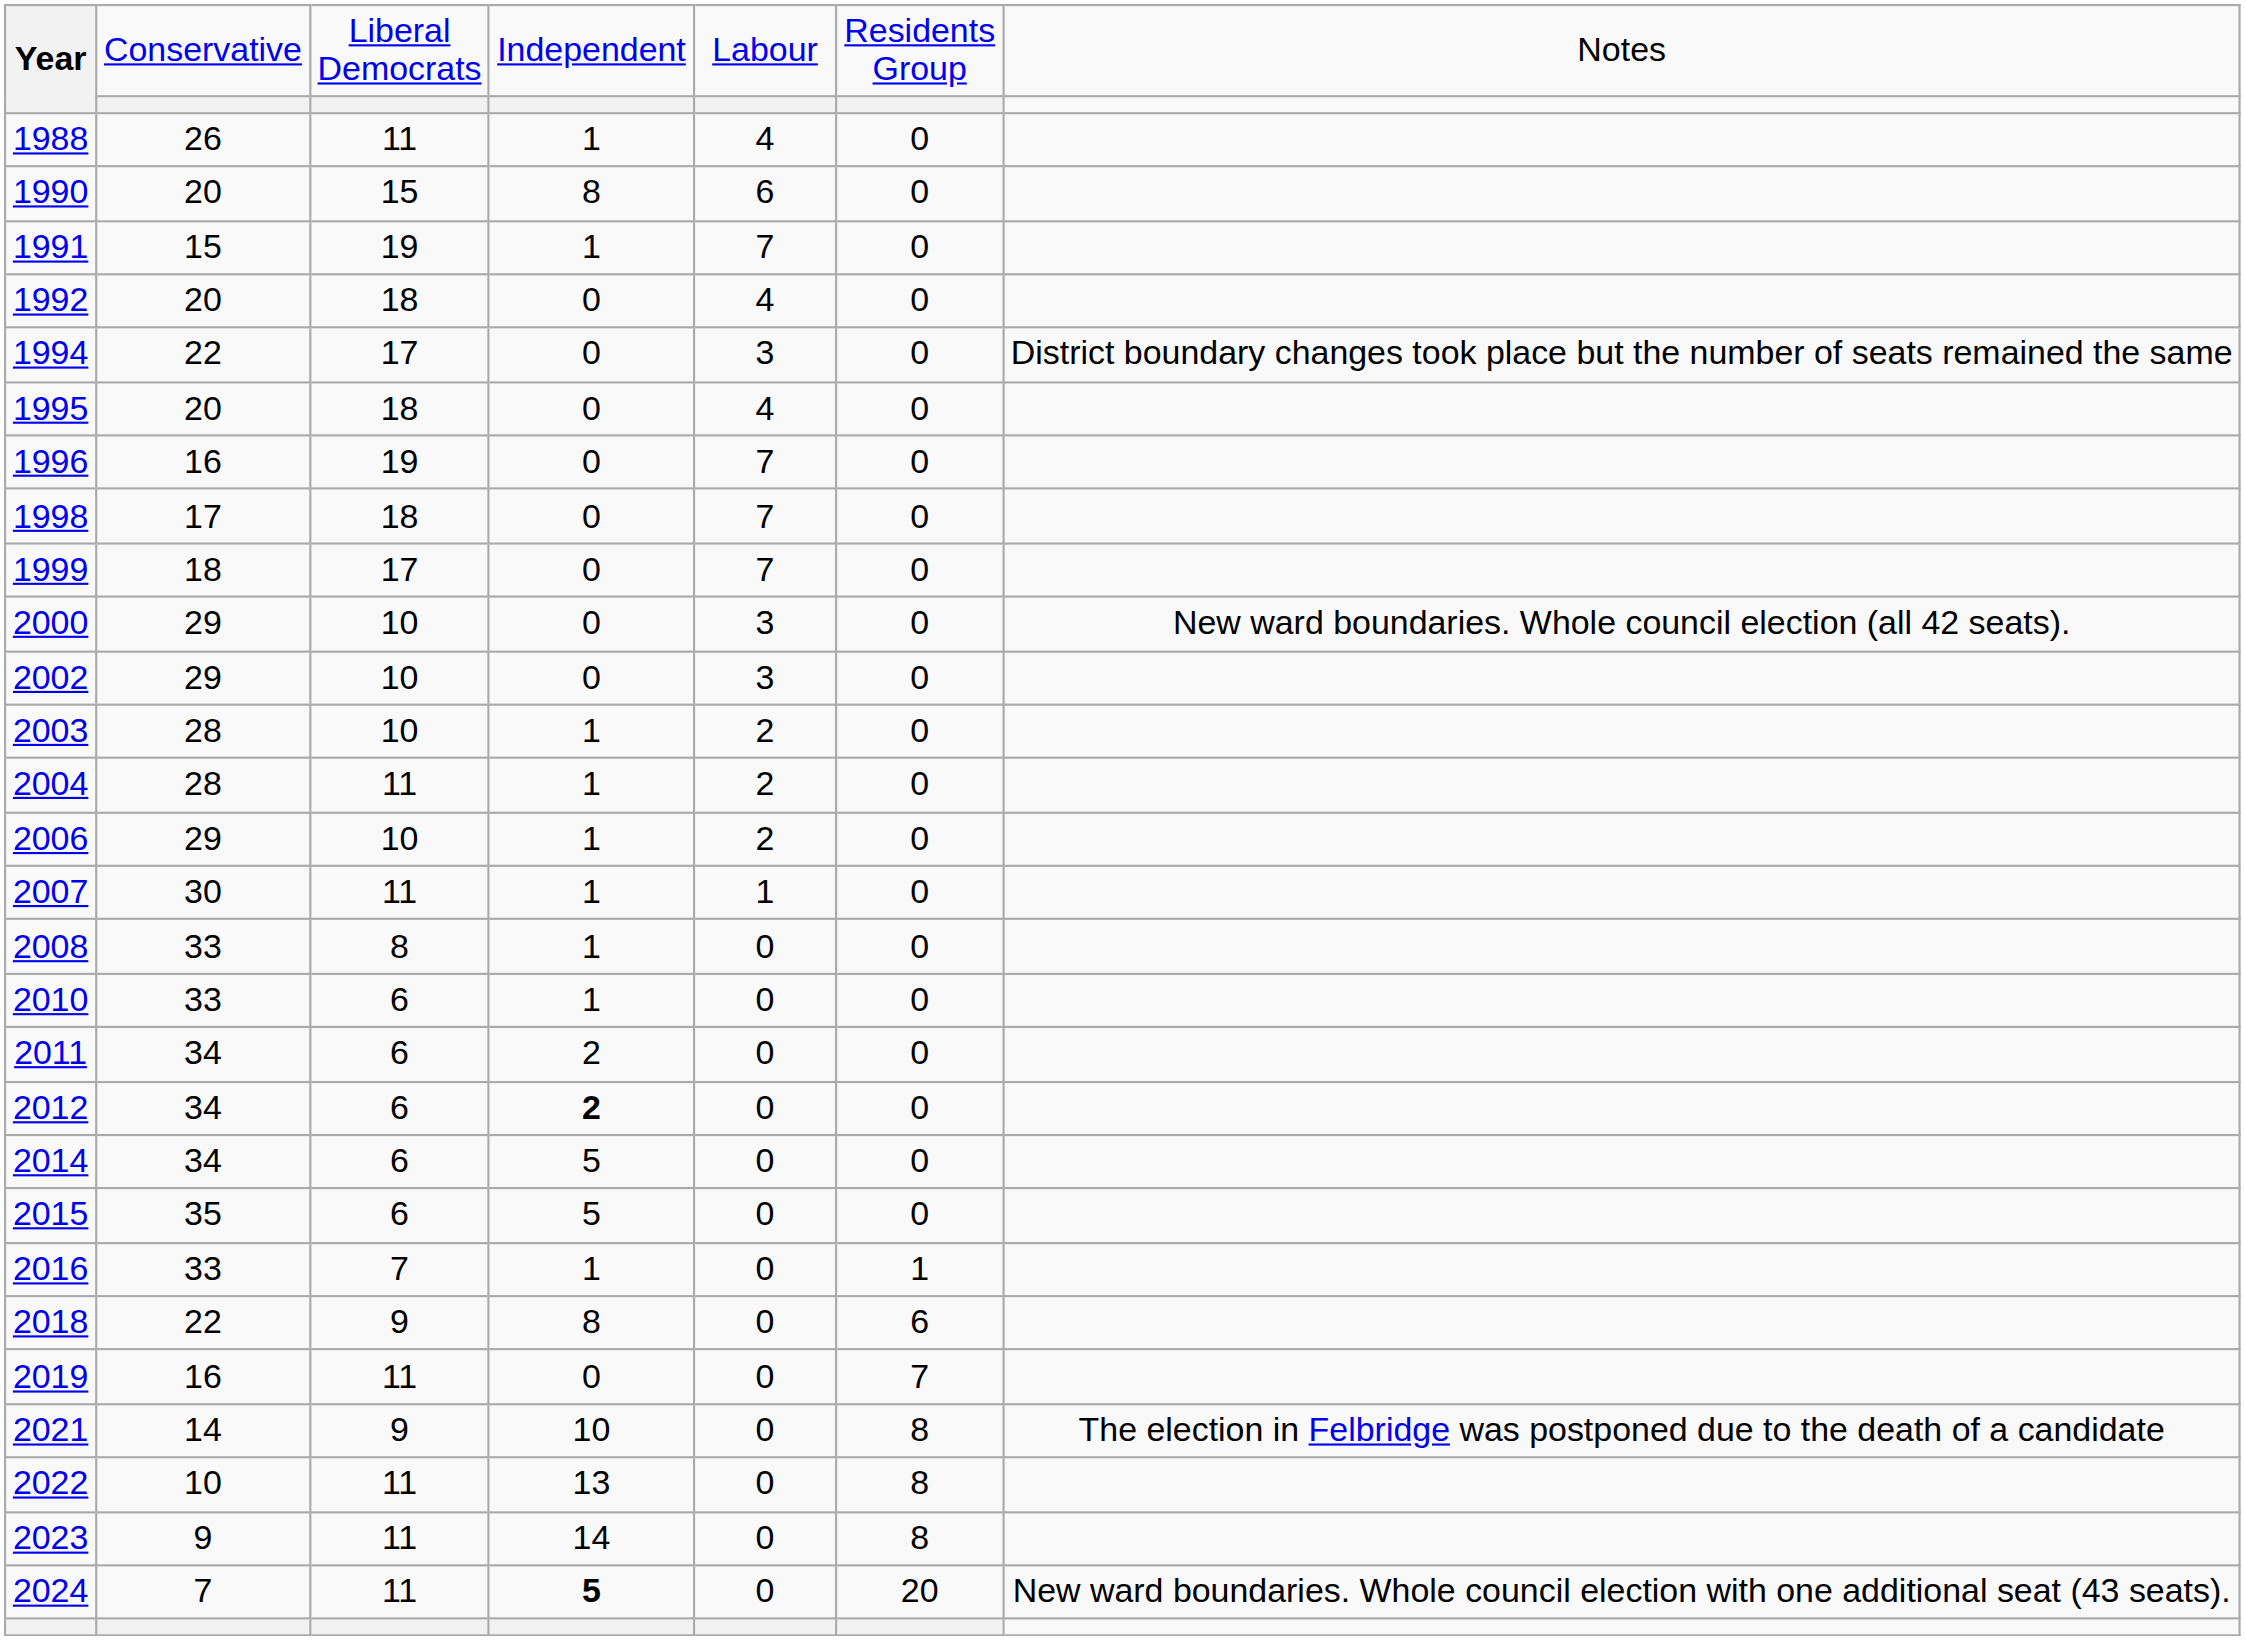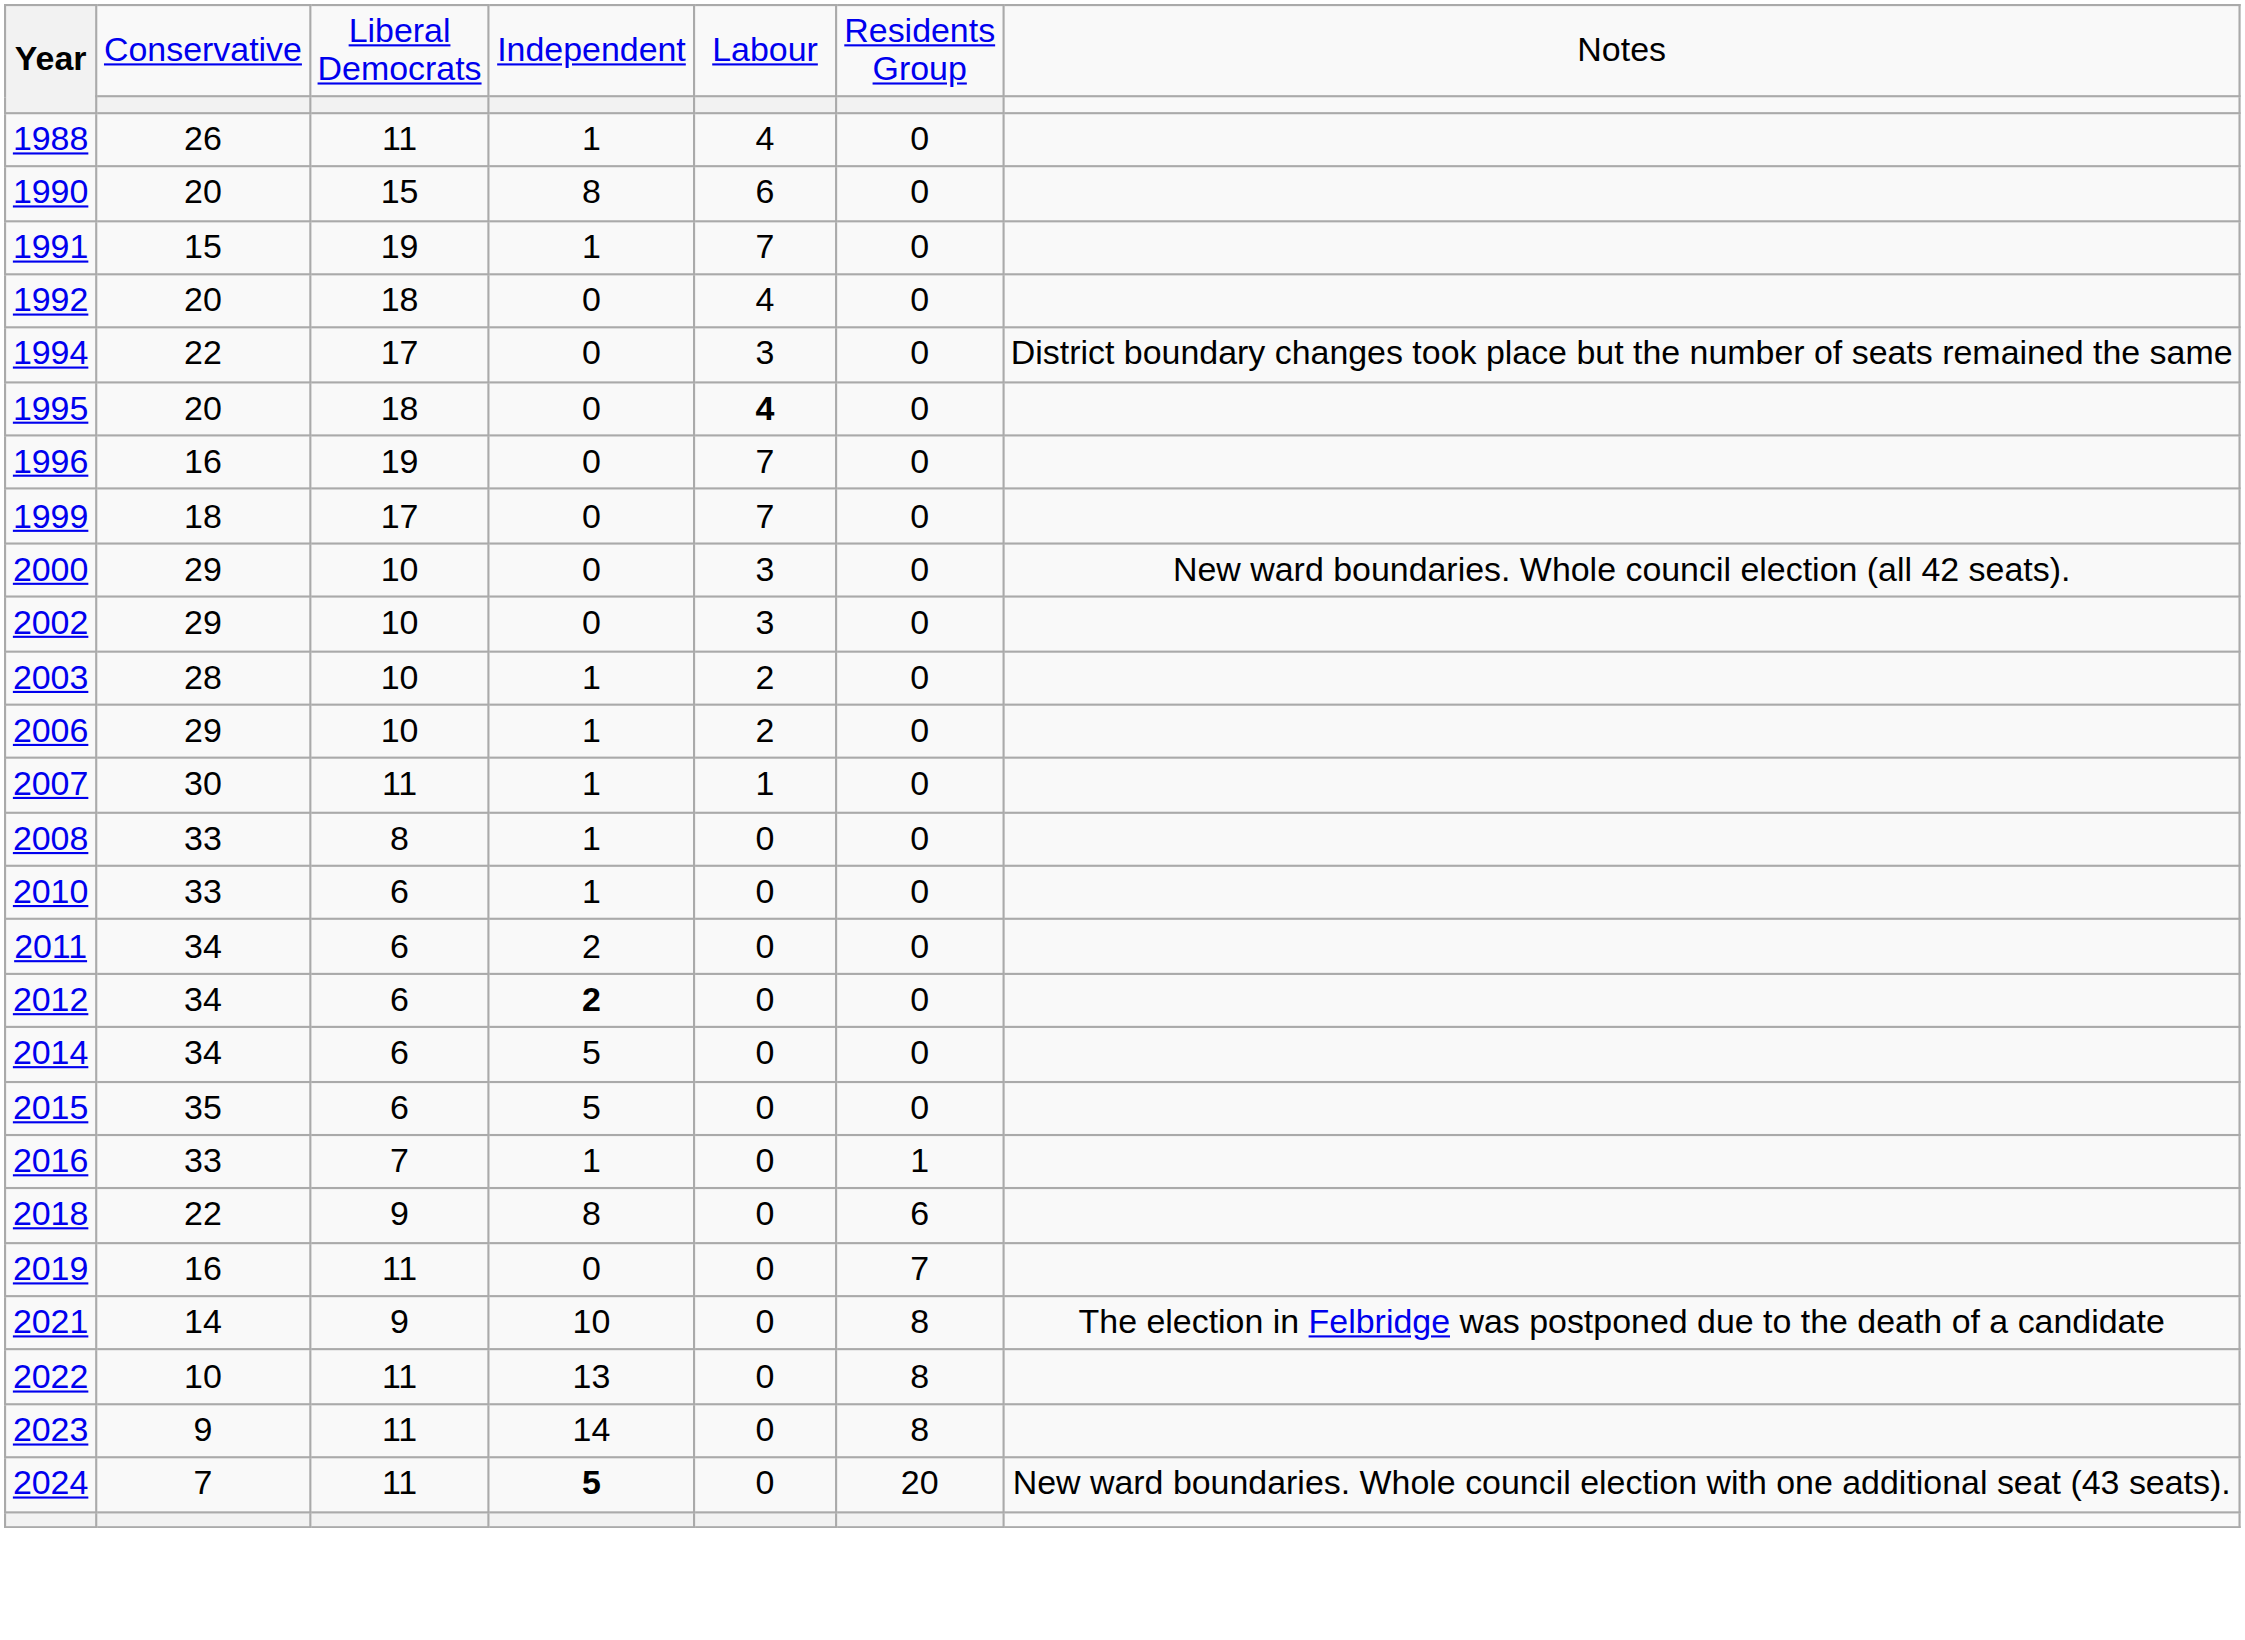(765, 407) normal -> (765, 407) bold
- row: (51, 515)
- row: (51, 784)
